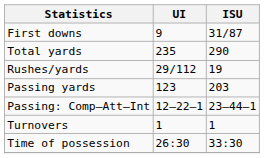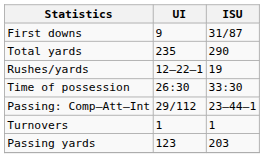(176, 69) 29/112 -> (179, 69) 12–22–1
rows swapped: (51, 88) <-> (68, 143)
(179, 106) 12–22–1 -> (176, 106) 29/112
